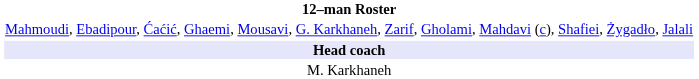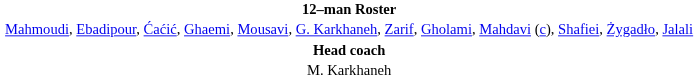(349, 50) lavender background -> (349, 50) no background
